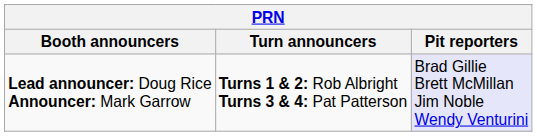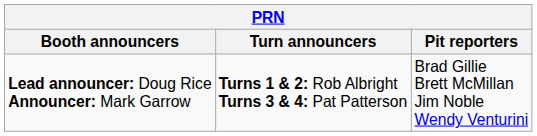(471, 93) lavender background -> (471, 93) no background
